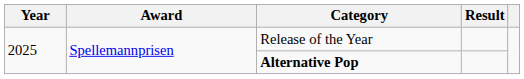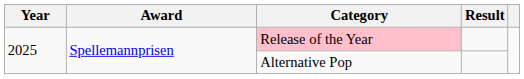(316, 39) no background -> (316, 39) pink background
(309, 62) bold -> (306, 62) normal
